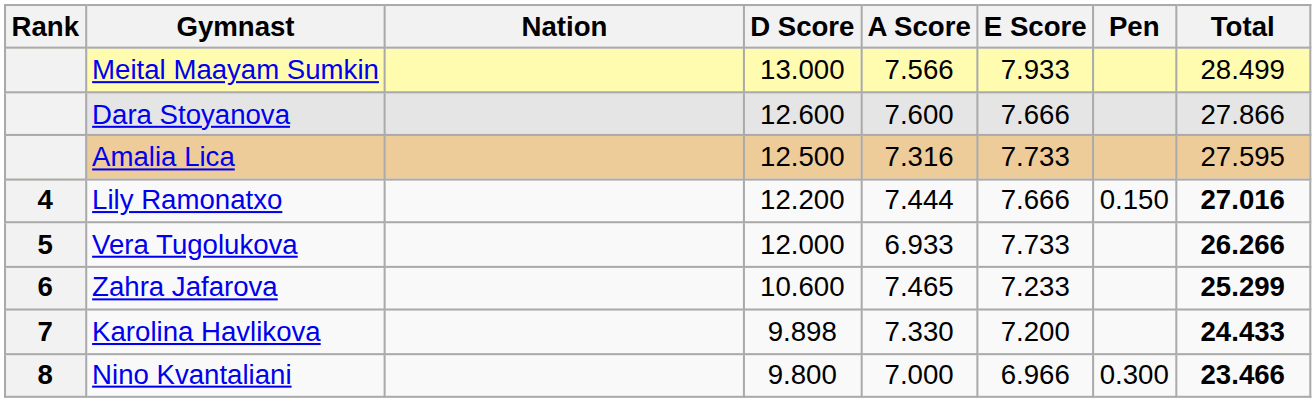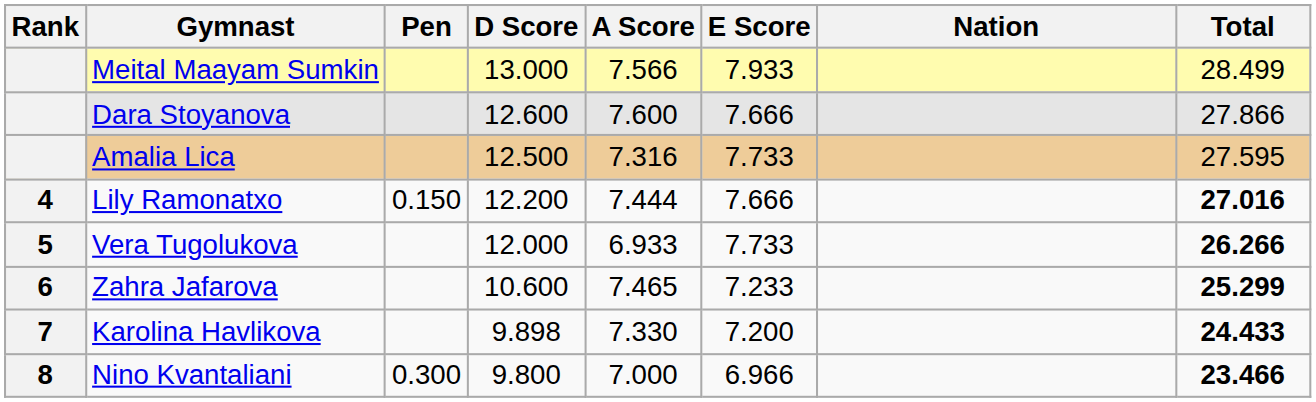columns swapped: (565, 26) <-> (1134, 26)
